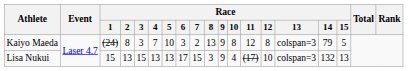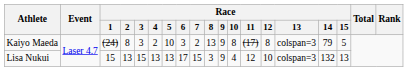(155, 43) 7 -> (155, 43) 2
(251, 43) 12 -> (251, 43) (17)
(251, 58) (17) -> (251, 58) 12
